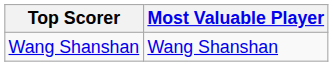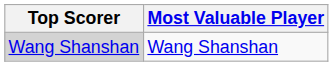(74, 46) no background -> (74, 46) lightgrey background
